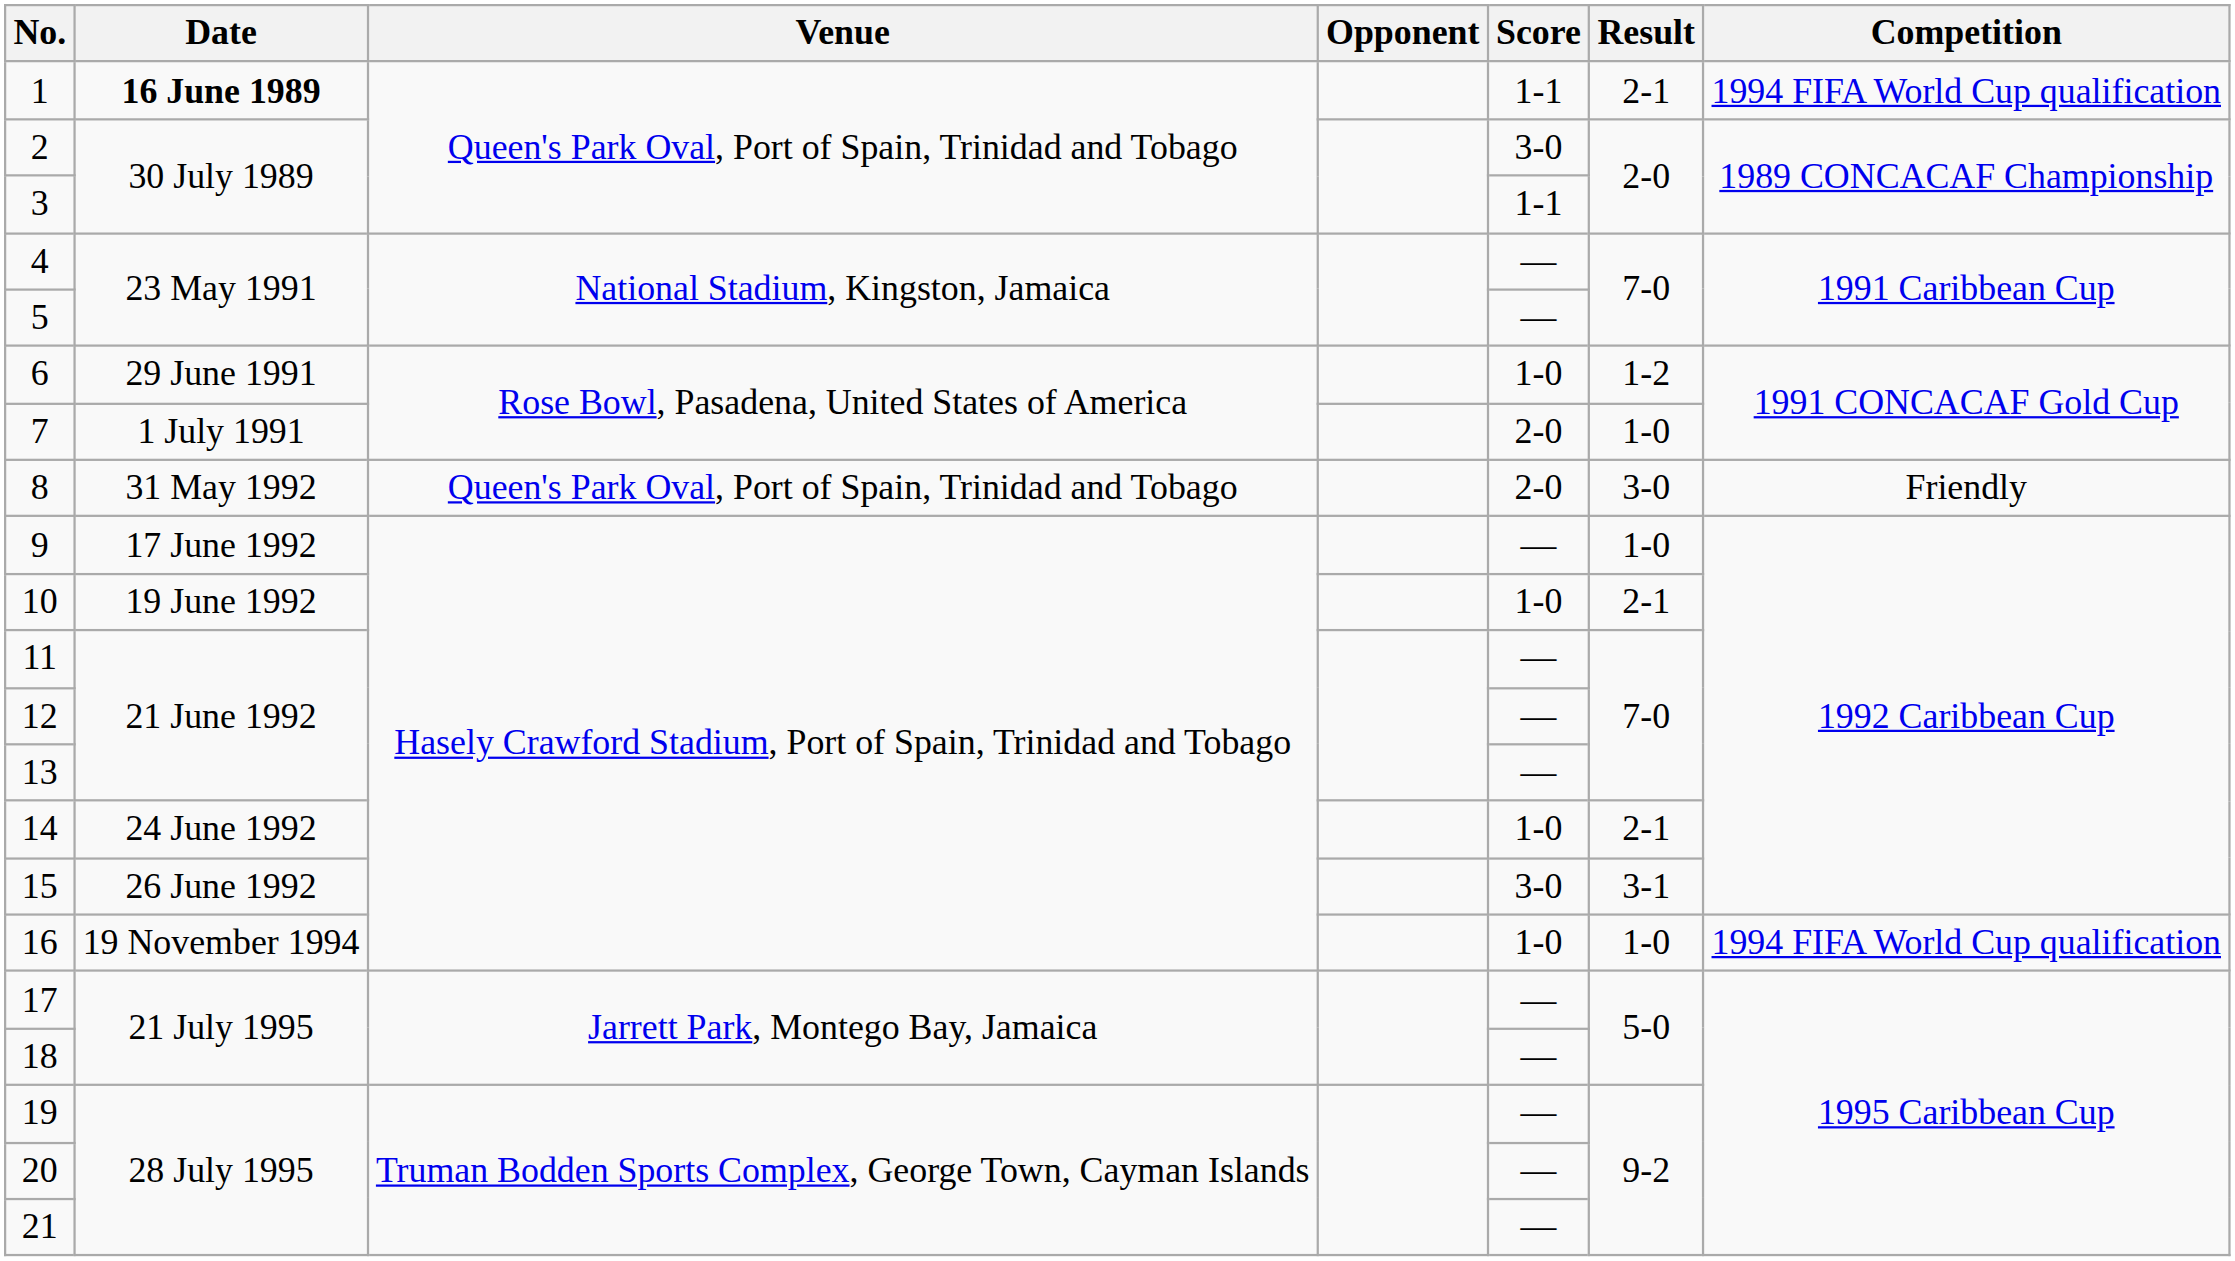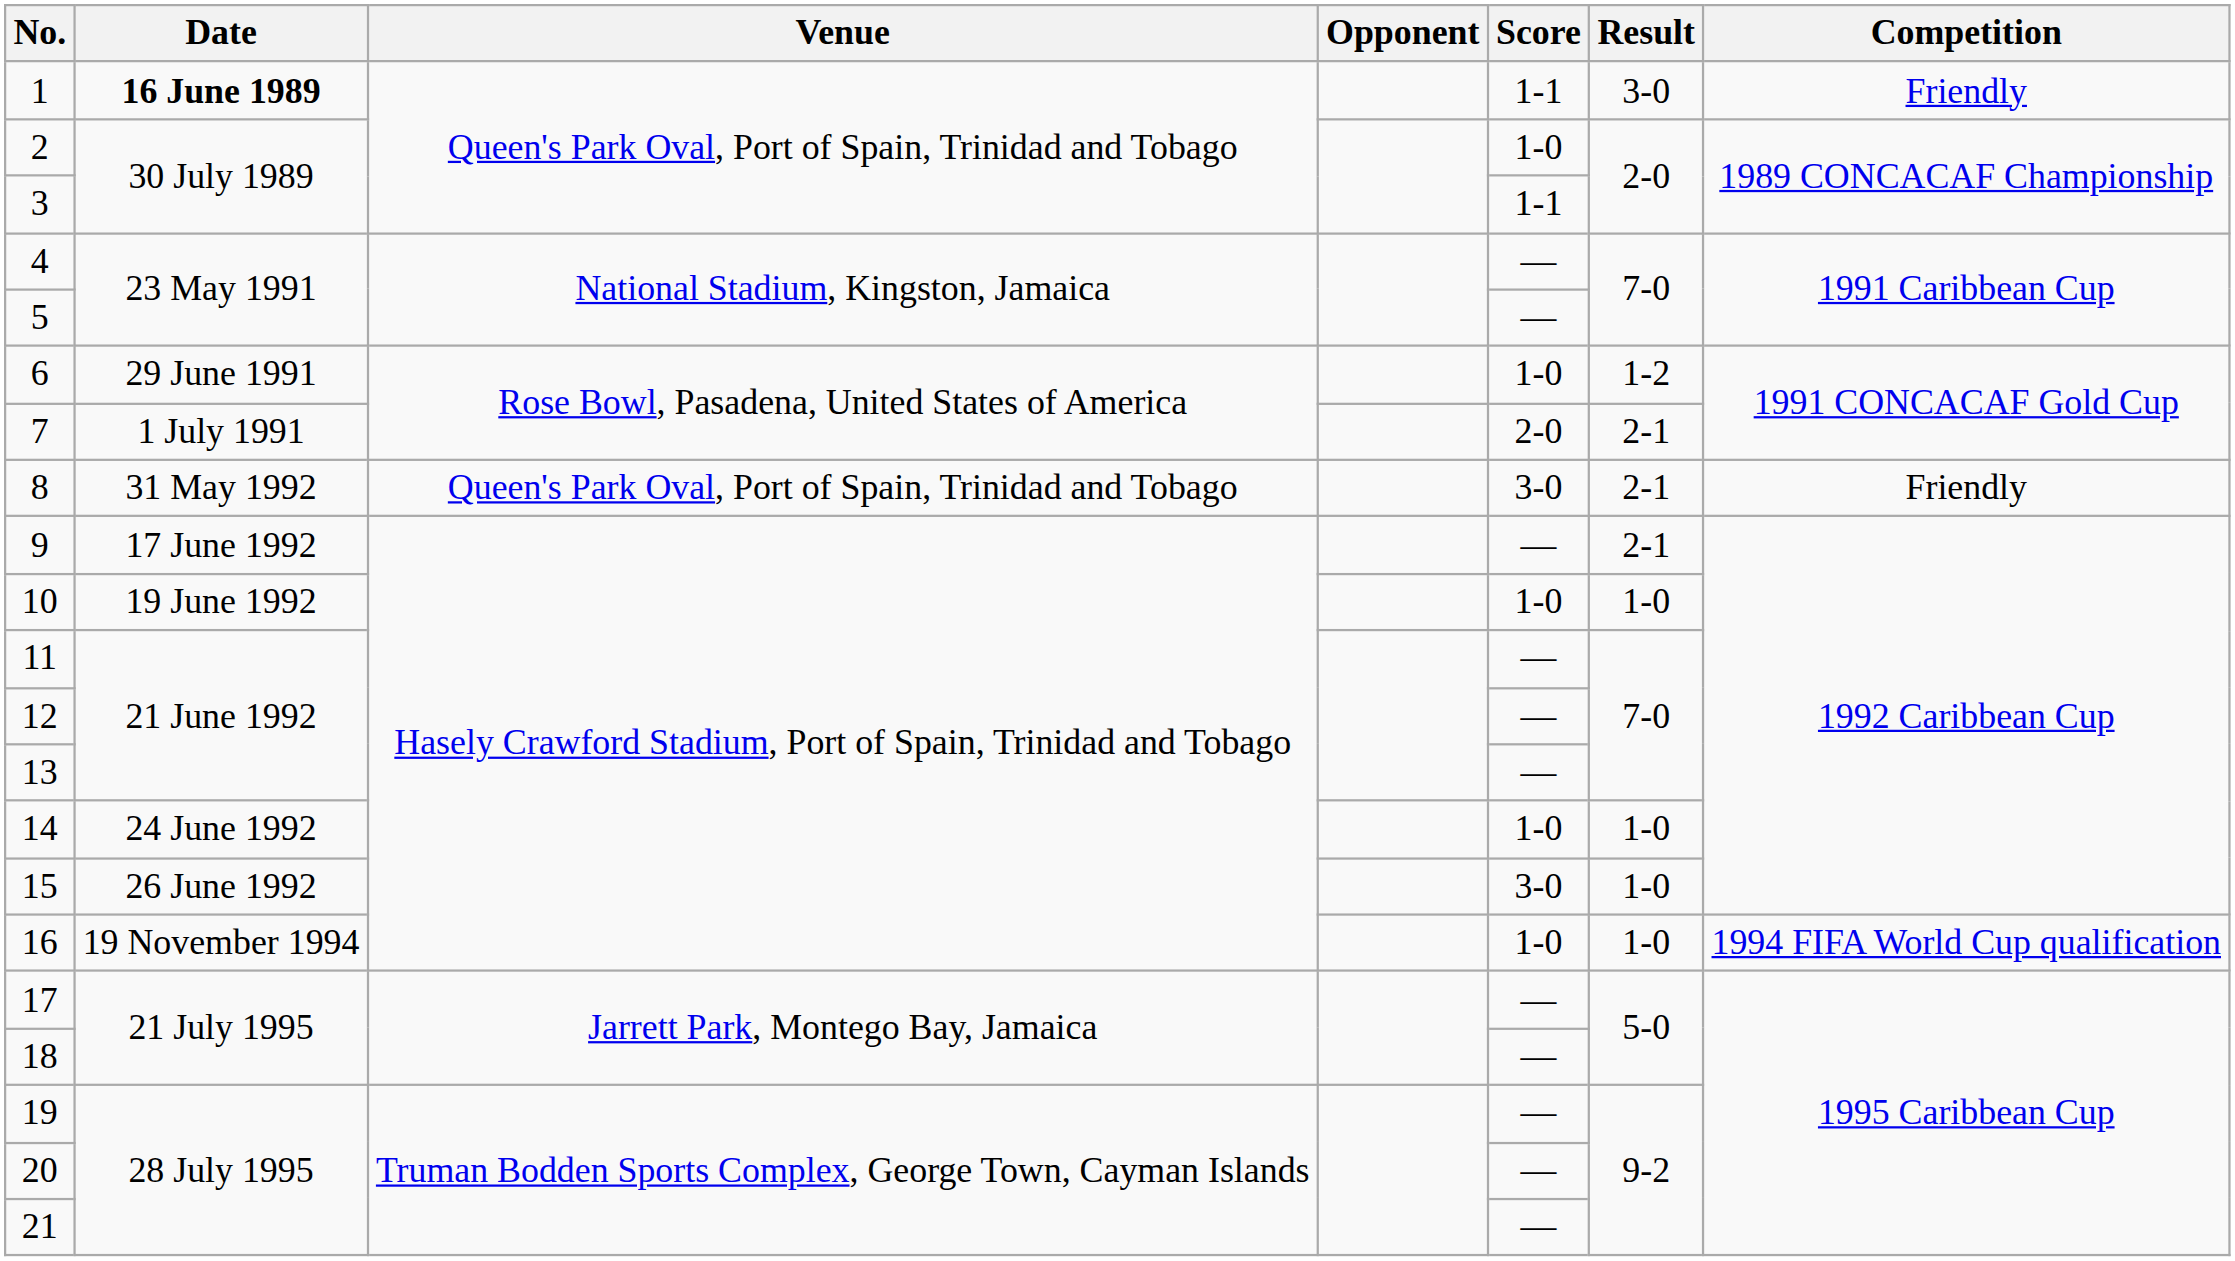(1646, 89) 2-1 -> (1646, 89) 3-0
(1966, 89) 1994 FIFA World Cup qualification -> (1966, 89) Friendly
(1538, 146) 3-0 -> (1538, 146) 1-0
(1646, 430) 1-0 -> (1646, 430) 2-1
(1538, 487) 2-0 -> (1538, 487) 3-0
(1646, 487) 3-0 -> (1646, 487) 2-1
(1646, 544) 1-0 -> (1646, 544) 2-1
(1646, 601) 2-1 -> (1646, 601) 1-0
(1646, 828) 2-1 -> (1646, 828) 1-0
(1646, 885) 3-1 -> (1646, 885) 1-0
